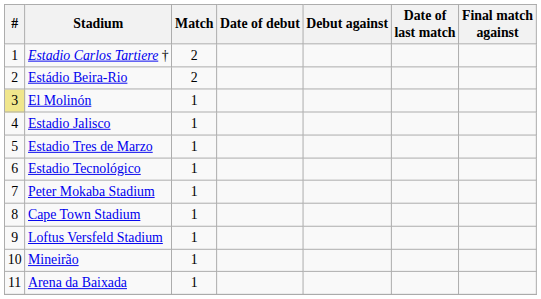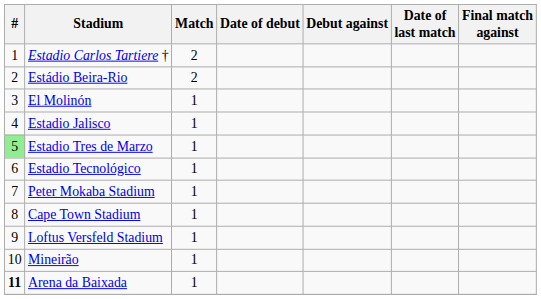(15, 101) khaki background -> (15, 101) no background
(15, 146) no background -> (15, 146) lightgreen background
(15, 283) normal -> (15, 283) bold
